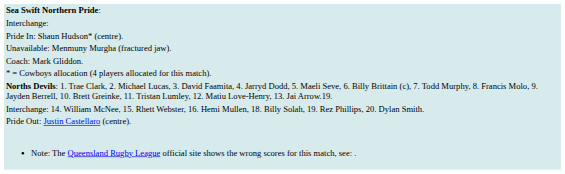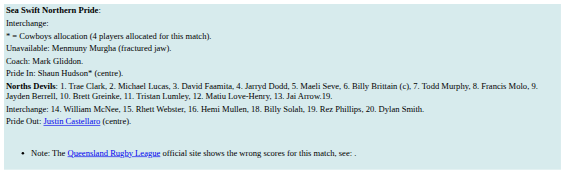(65, 36) Pride In: Shaun Hudson* (centre). -> (109, 36) * = Cowboys allocation (4 players allocated for this match).
(109, 74) * = Cowboys allocation (4 players allocated for this match). -> (65, 74) Pride In: Shaun Hudson* (centre).
